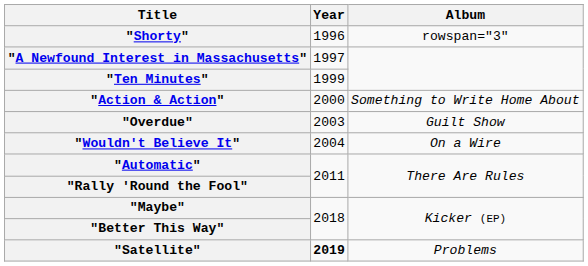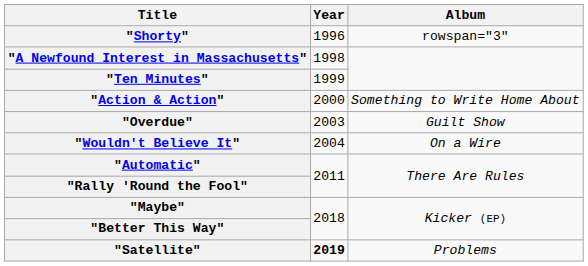(329, 58) 1997 -> (329, 58) 1998
